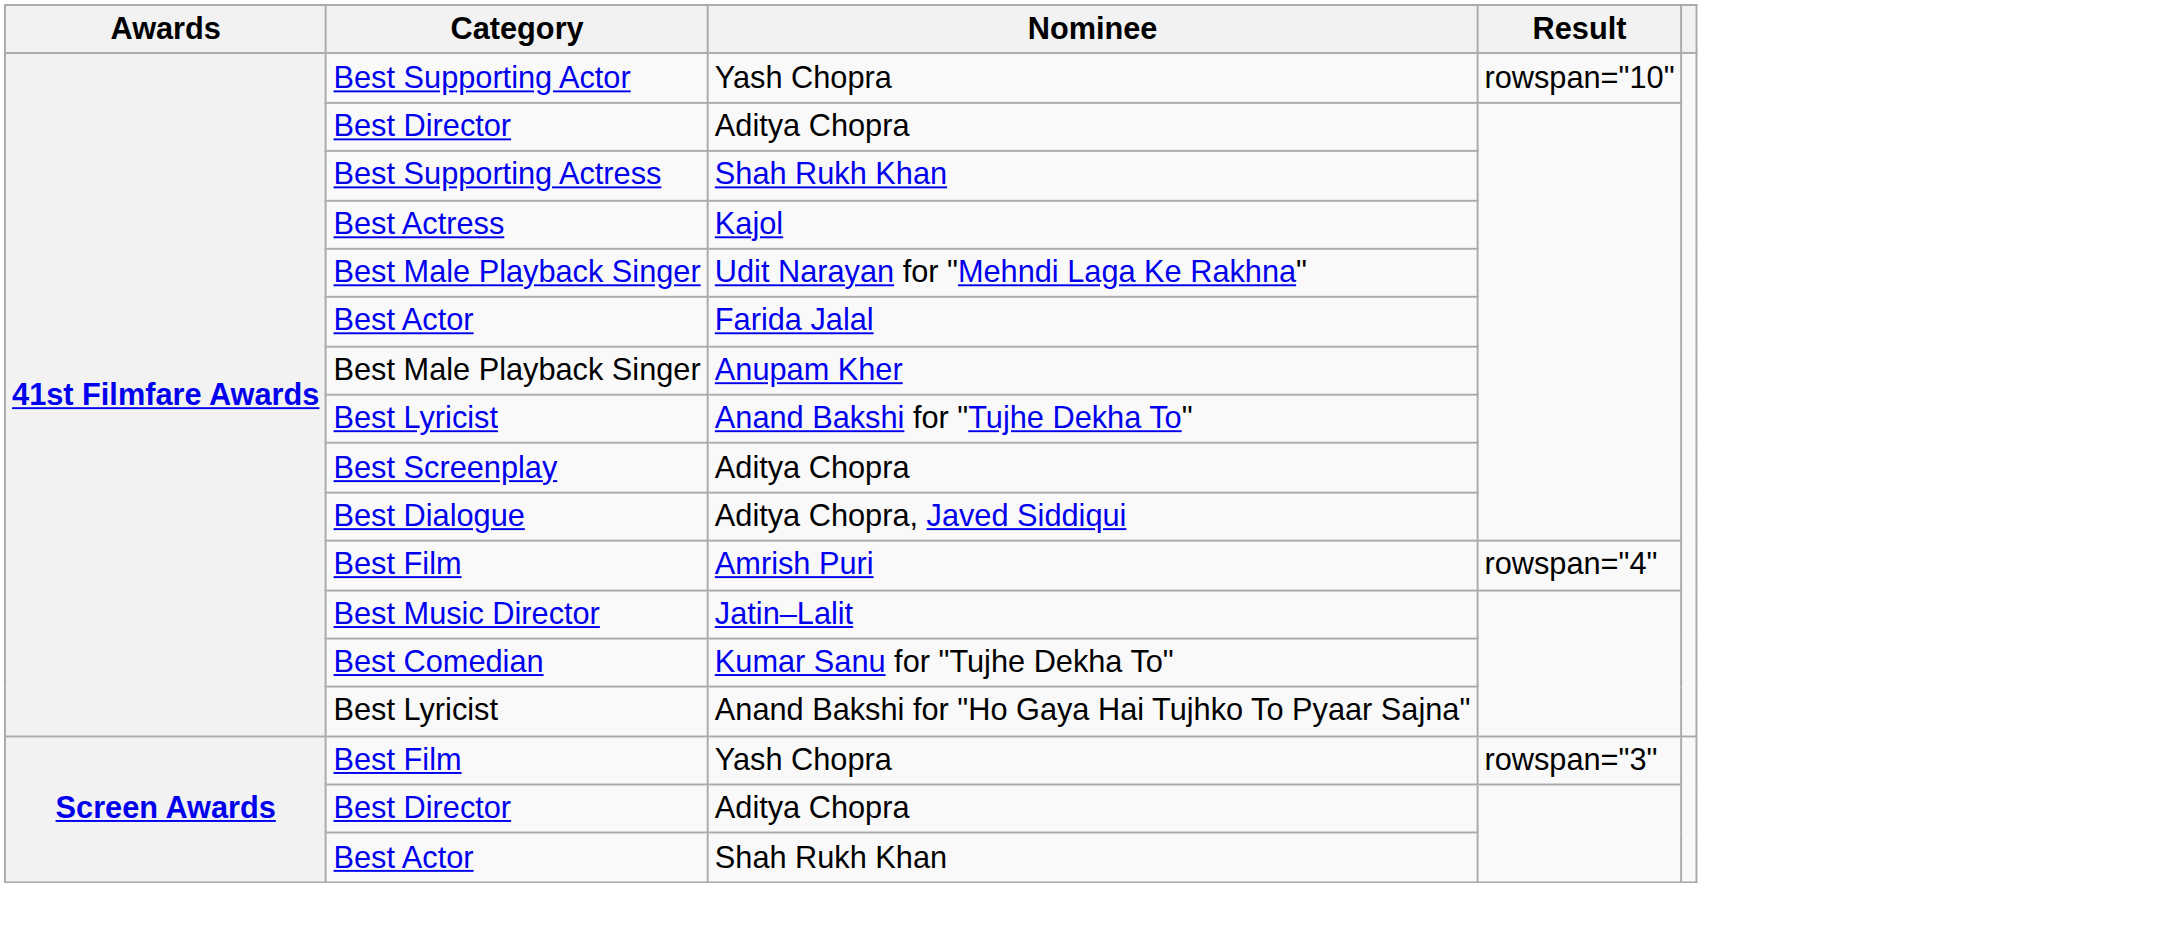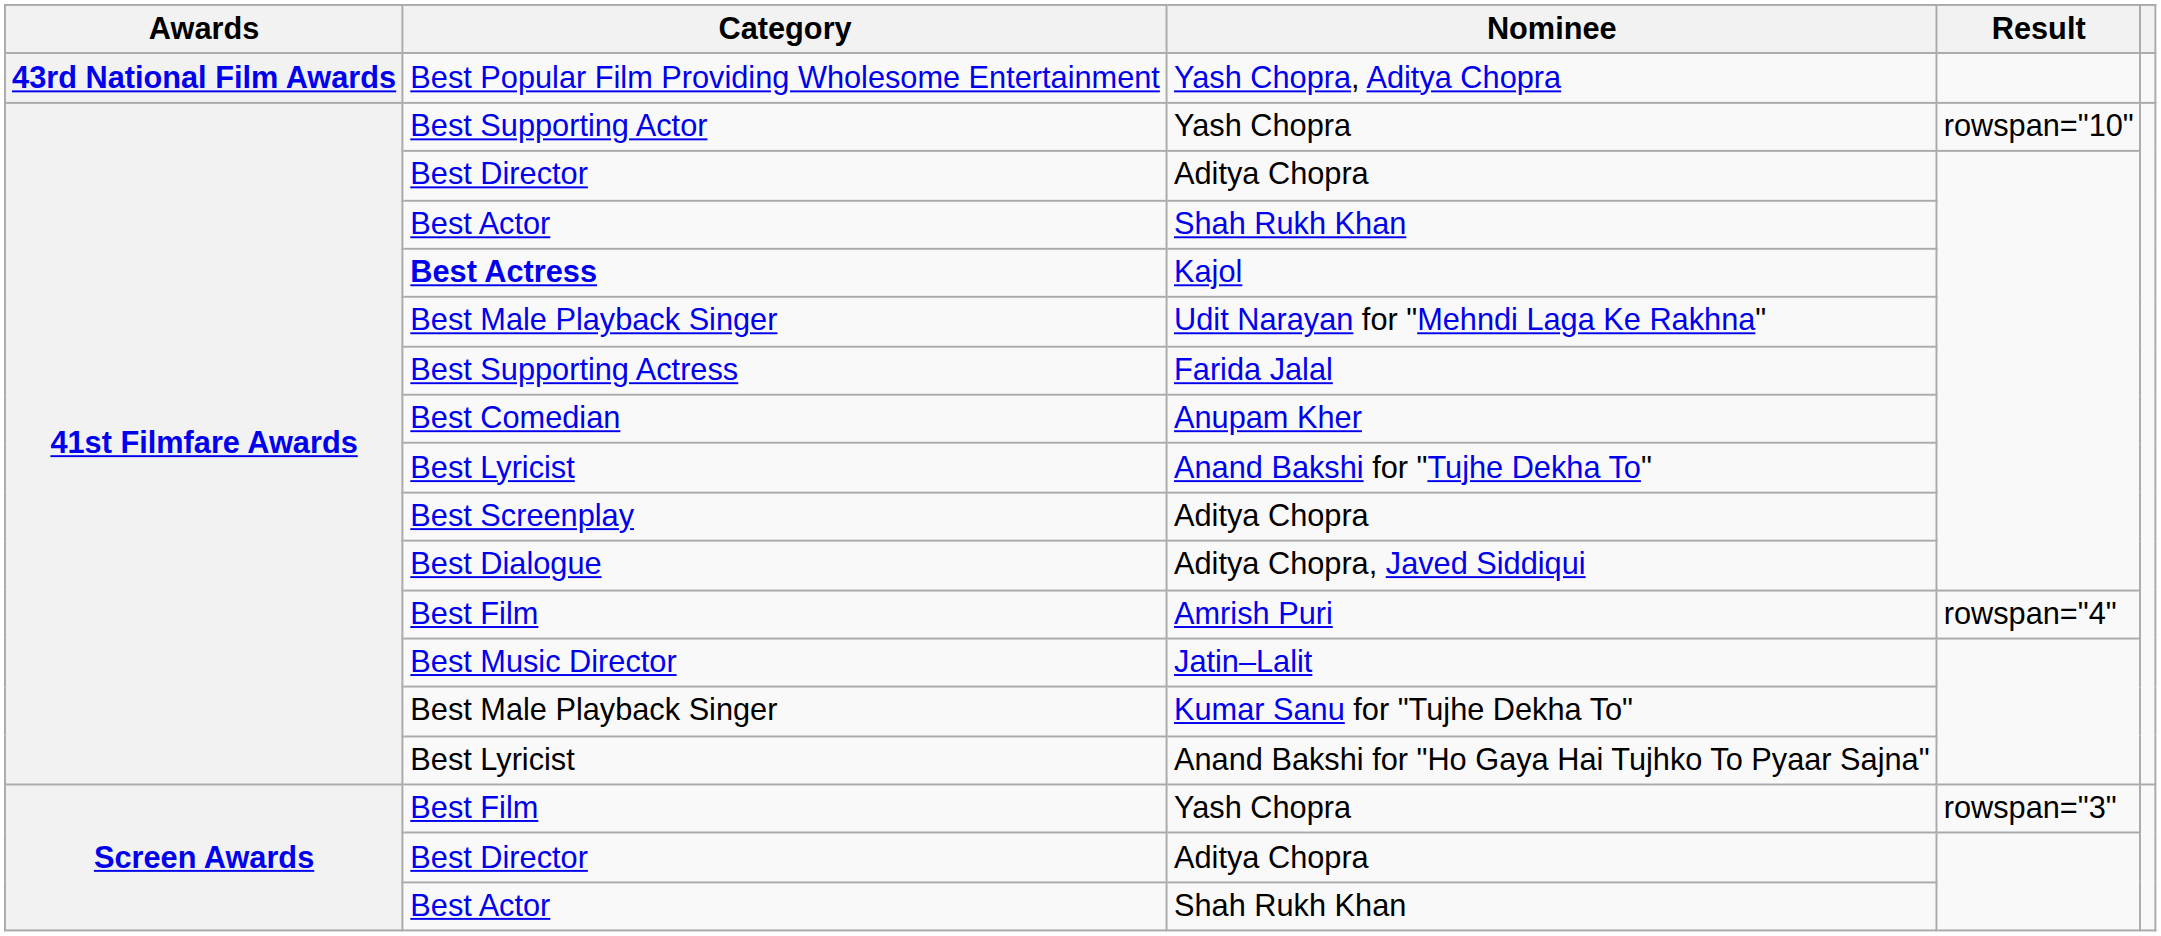+ row: (204, 77)
(497, 175) Best Supporting Actress -> (480, 223) Best Actor
(419, 223) normal -> (504, 272) bold
(404, 321) Best Actor -> (574, 369) Best Supporting Actress
(517, 369) Best Male Playback Singer -> (515, 418) Best Comedian
(439, 662) Best Comedian -> (594, 710) Best Male Playback Singer
